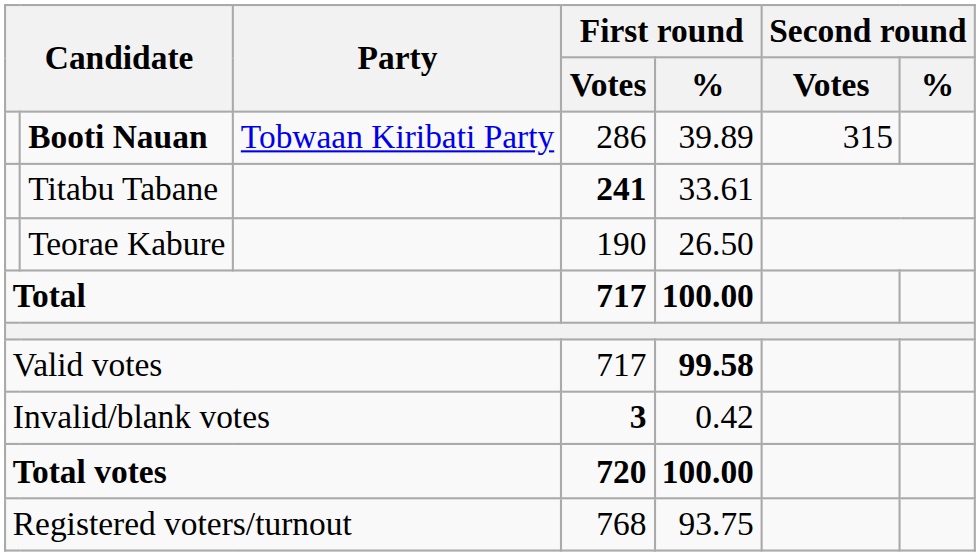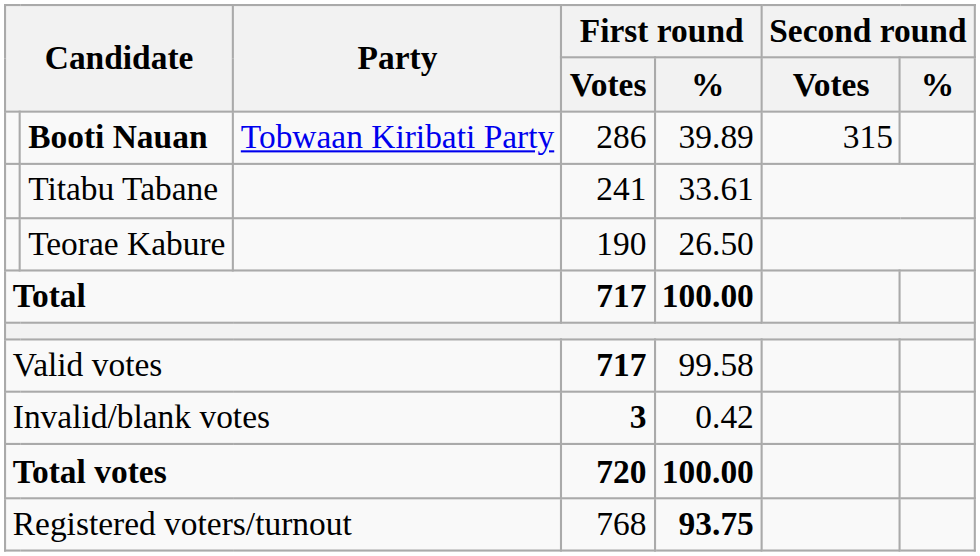(621, 190) bold -> (621, 190) normal
(621, 364) normal -> (621, 364) bold
(716, 364) bold -> (716, 364) normal
(716, 523) normal -> (716, 523) bold
